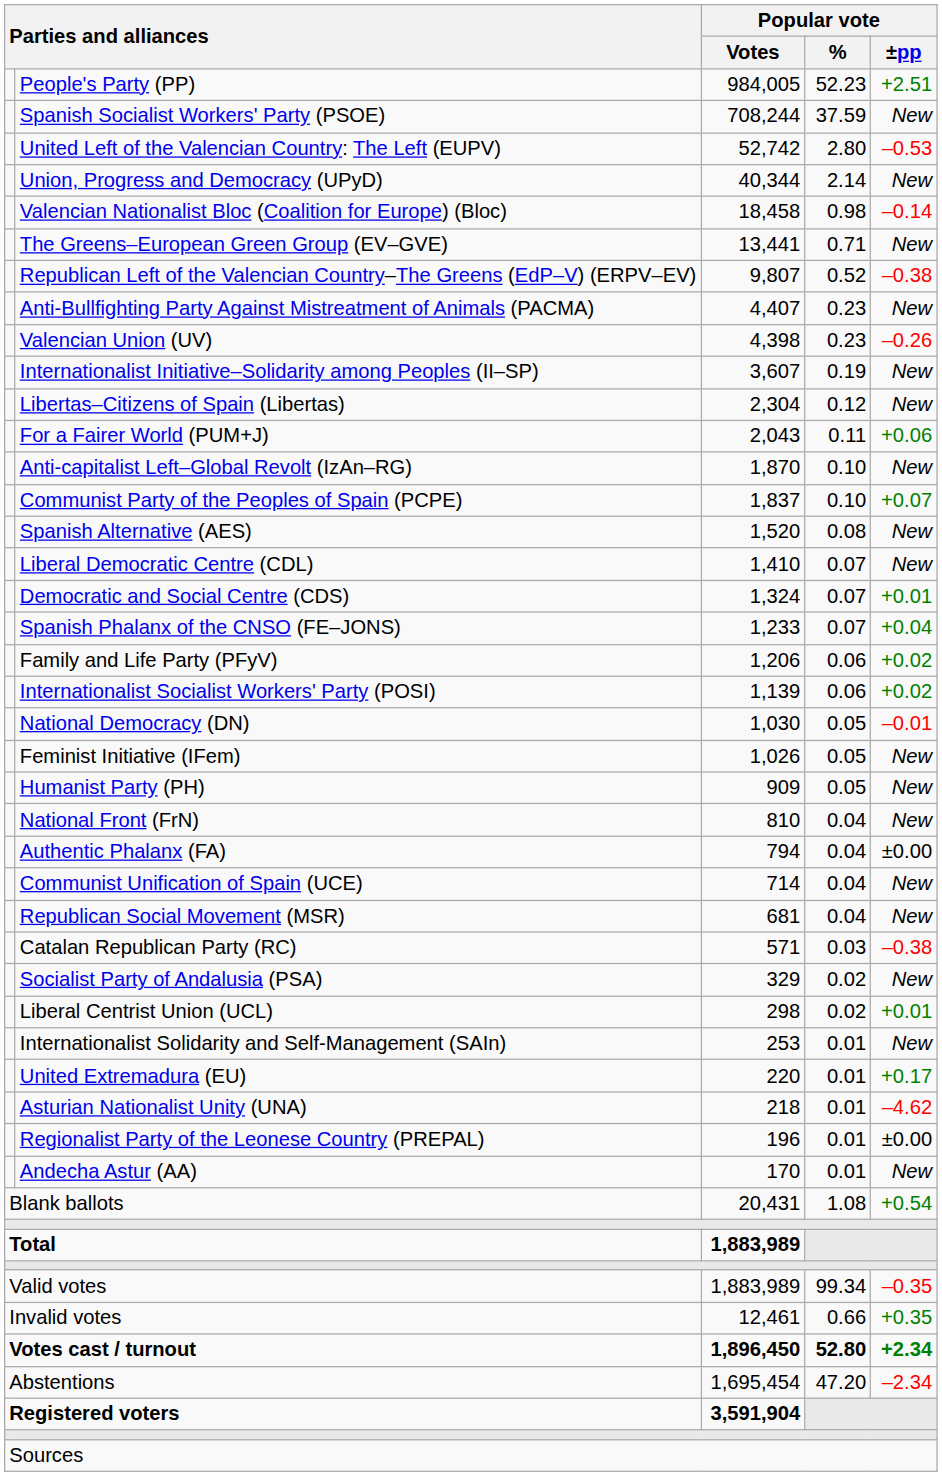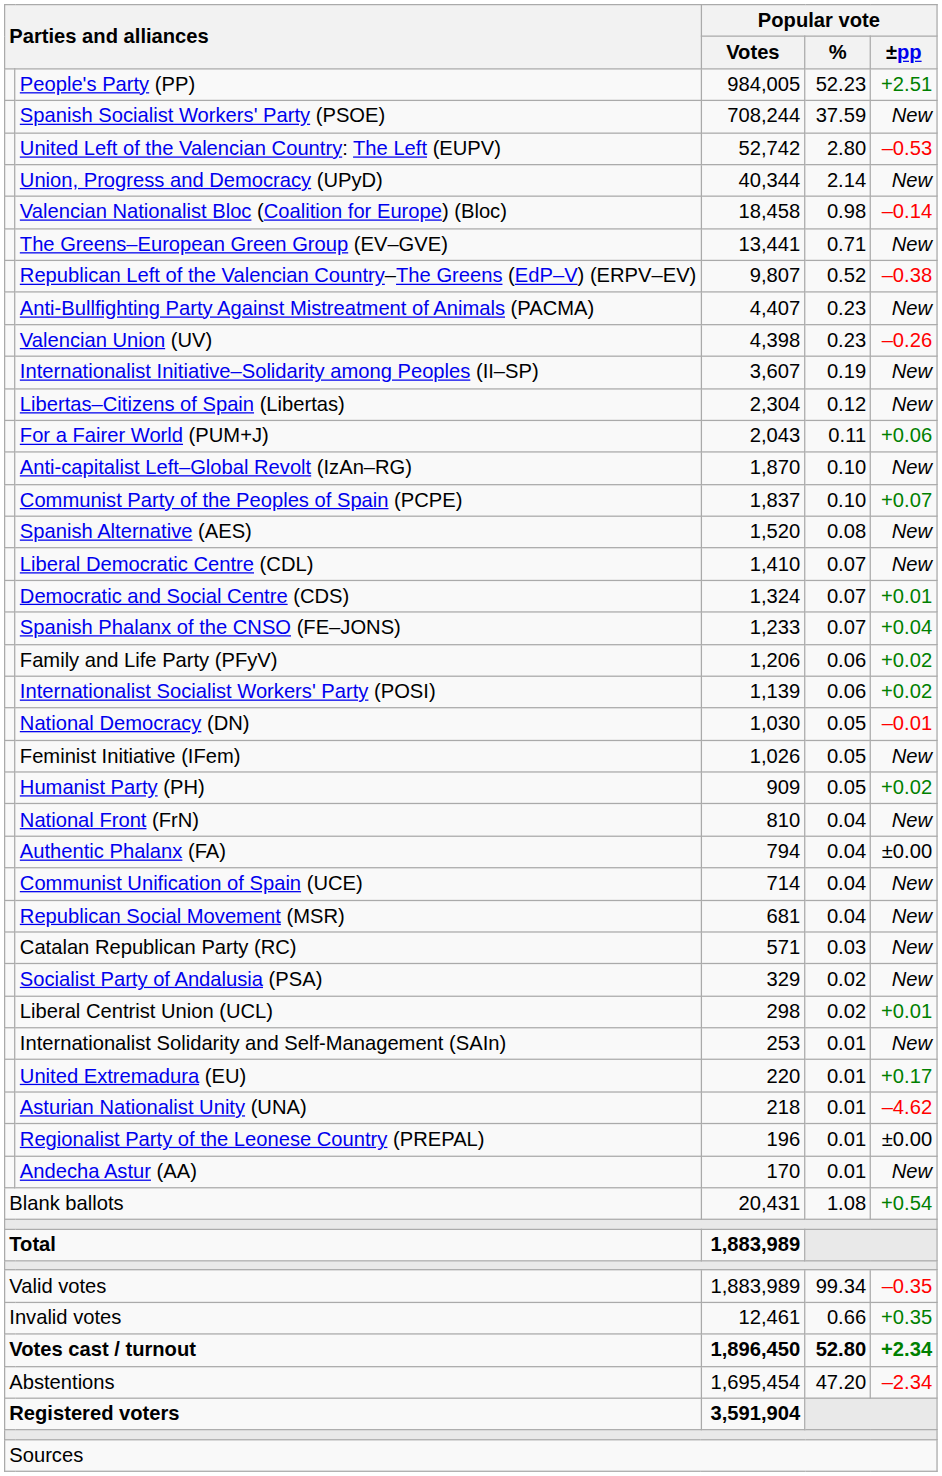(912, 787) New -> (907, 787) +0.02
(907, 947) –0.38 -> (912, 947) New
